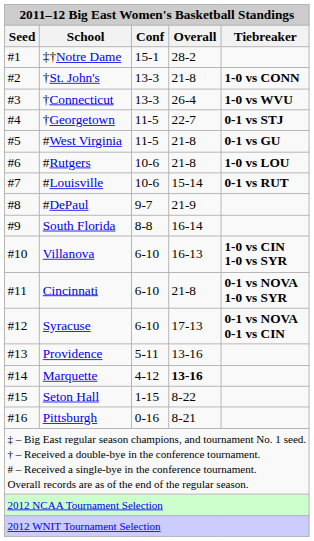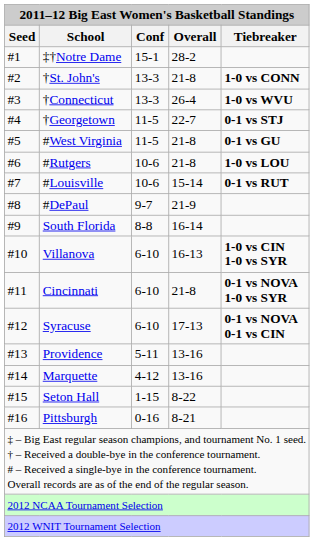(187, 375) bold -> (187, 375) normal
